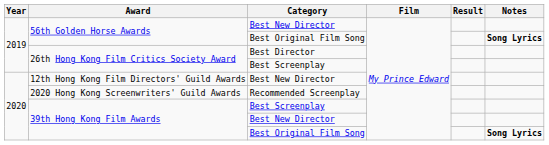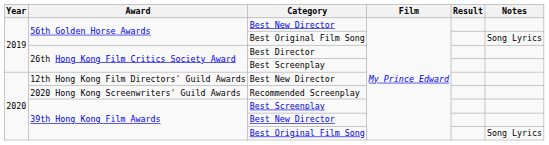(514, 38) bold -> (514, 38) normal
(514, 133) bold -> (514, 133) normal
